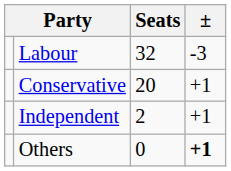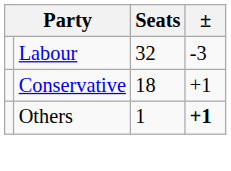(145, 85) 20 -> (145, 85) 18
- row: (69, 117)
(140, 149) 0 -> (140, 117) 1
